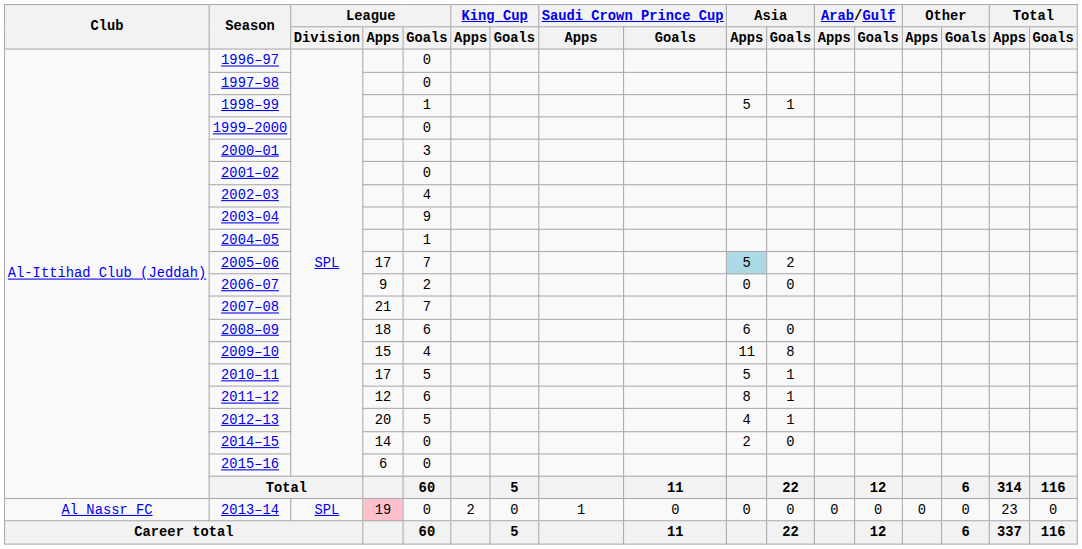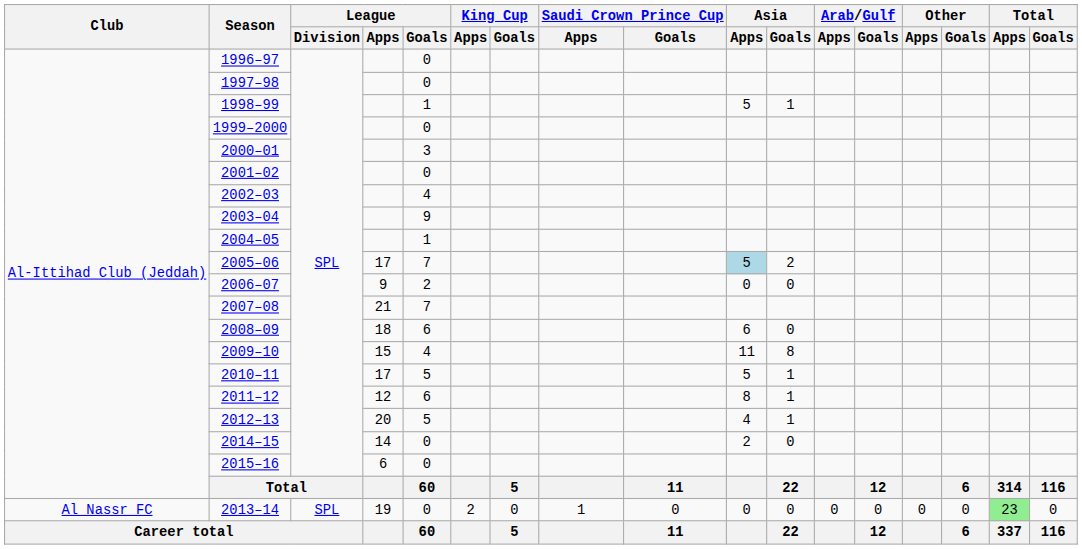(383, 510) pink background -> (383, 510) no background
(1009, 510) no background -> (1009, 510) lightgreen background
